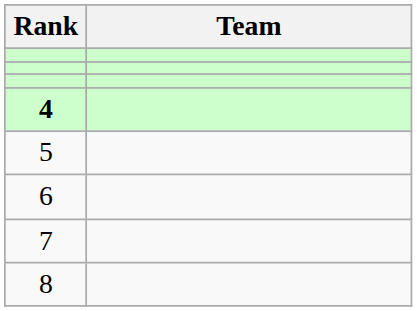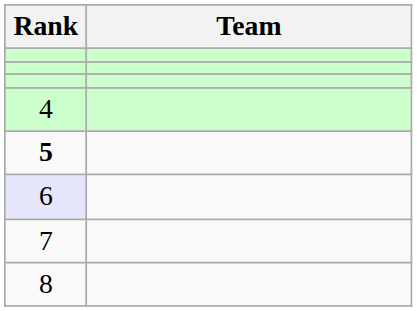(46, 108) bold -> (46, 108) normal
(46, 152) normal -> (46, 152) bold
(46, 196) no background -> (46, 196) lavender background
